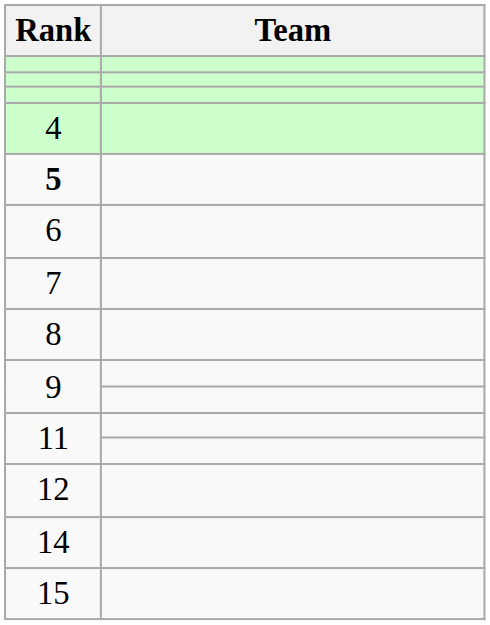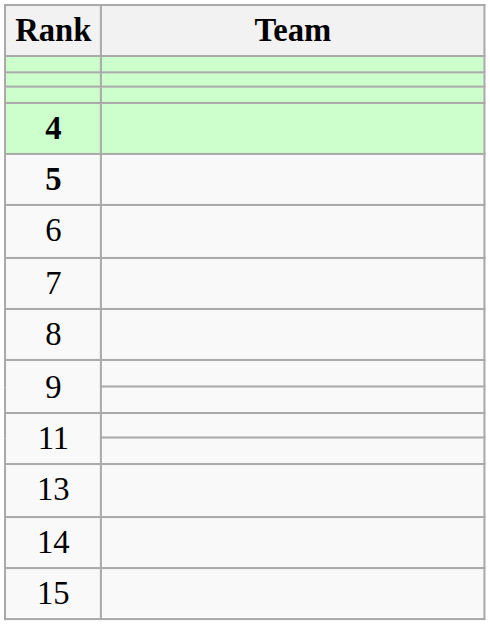(53, 127) normal -> (53, 127) bold
(53, 489) 12 -> (53, 489) 13
